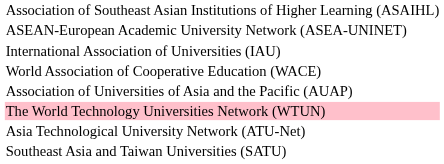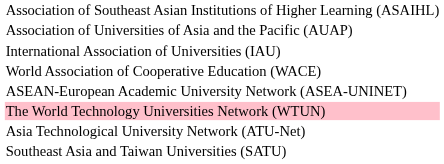(206, 30) ASEAN-European Academic University Network (ASEA-UNINET) -> (179, 30) Association of Universities of Asia and the Pacific (AUAP)
(179, 91) Association of Universities of Asia and the Pacific (AUAP) -> (206, 91) ASEAN-European Academic University Network (ASEA-UNINET)
